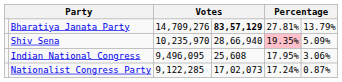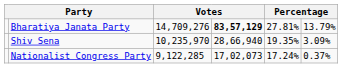(283, 41) pink background -> (283, 41) no background
(317, 41) 5.09% -> (317, 41) 3.09%
- row: (76, 56)
(317, 70) 0.87% -> (317, 56) 0.37%
